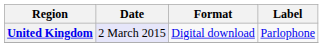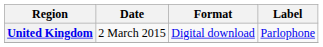(132, 33) lavender background -> (132, 33) no background
